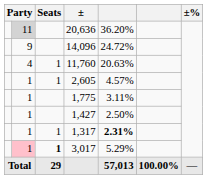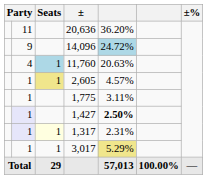(27, 30) lightgrey background -> (27, 30) no background
(117, 47) no background -> (117, 47) lightblue background
(58, 64) no background -> (58, 64) lightblue background
(58, 81) no background -> (58, 81) khaki background
(30, 115) no background -> (30, 115) lavender background
(120, 115) normal -> (119, 115) bold
(30, 132) no background -> (30, 132) lavender background
(58, 132) no background -> (58, 132) lightyellow background
(119, 132) bold -> (120, 132) normal
(30, 149) pink background -> (30, 149) no background
(58, 149) bold -> (58, 149) normal
(120, 149) no background -> (120, 149) khaki background
